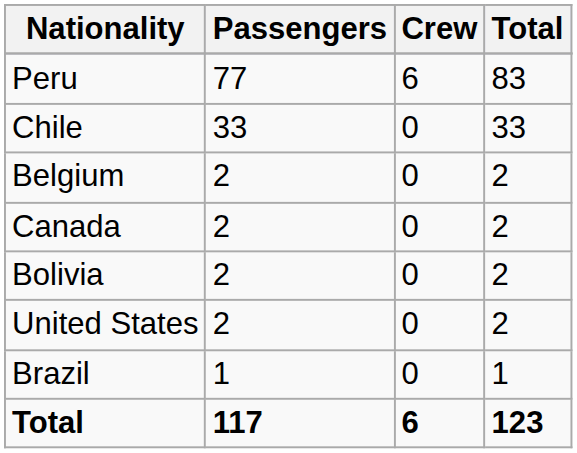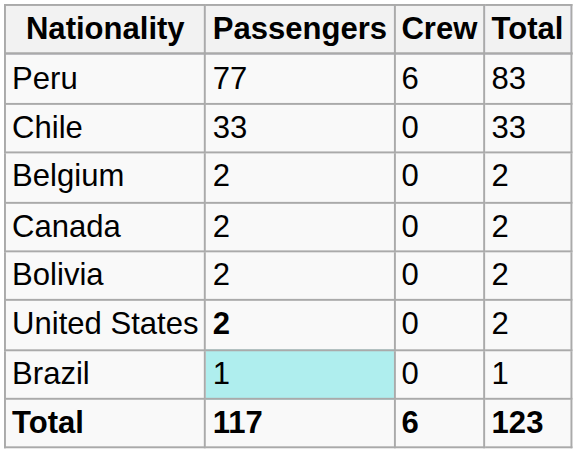(221, 324) normal -> (221, 324) bold
(221, 373) no background -> (221, 373) paleturquoise background
